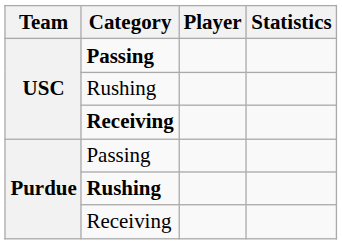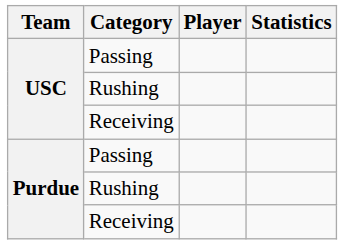(120, 55) bold -> (121, 55) normal
(130, 121) bold -> (131, 121) normal
(124, 188) bold -> (124, 188) normal
